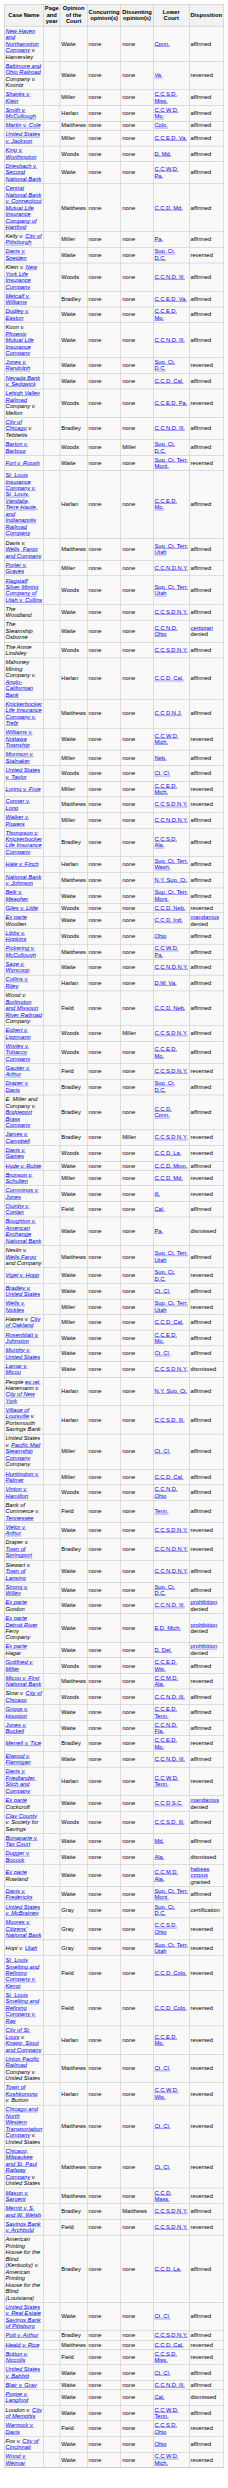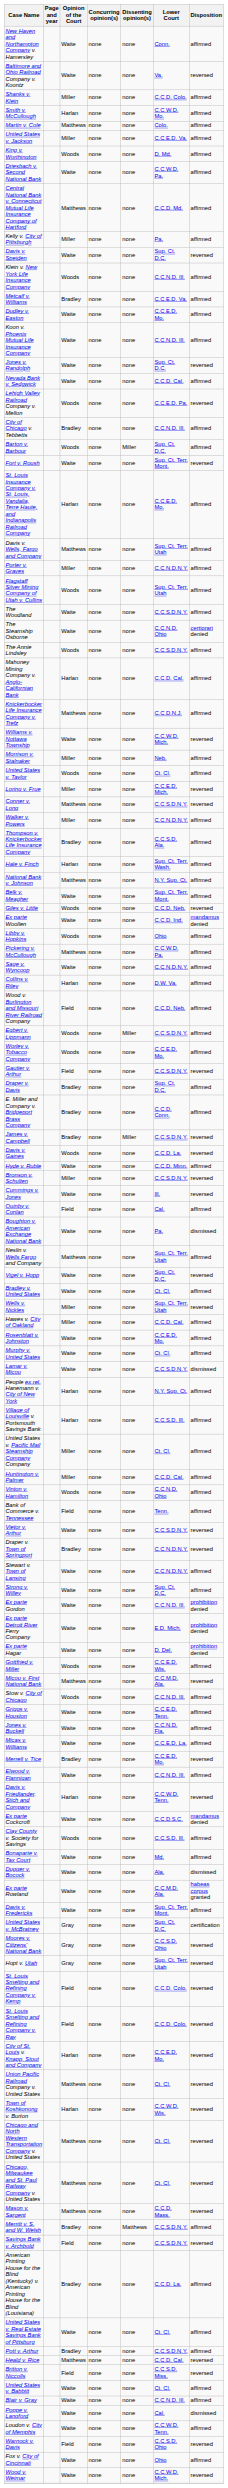(166, 98) C.C.S.D. Miss. -> (171, 98) C.C.D. Colo.
(169, 1178) C.C.D. Md. -> (171, 1178) C.C.S.D.N.Y.
+ row: (16, 1743)
